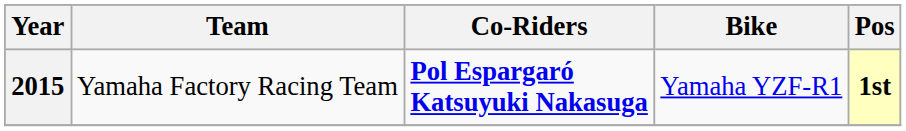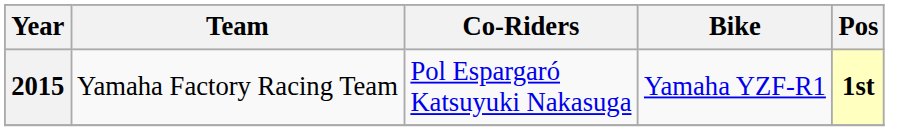(529, 86) bold -> (521, 86) normal
